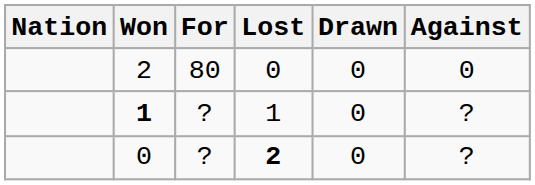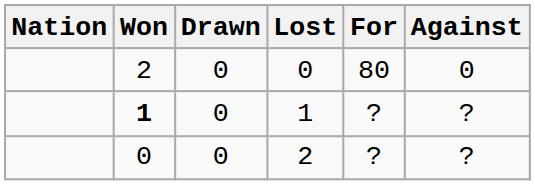columns swapped: (358, 27) <-> (205, 27)
(273, 157) bold -> (305, 157) normal
